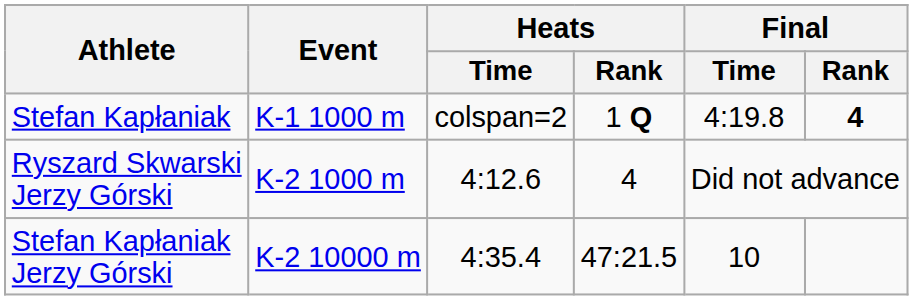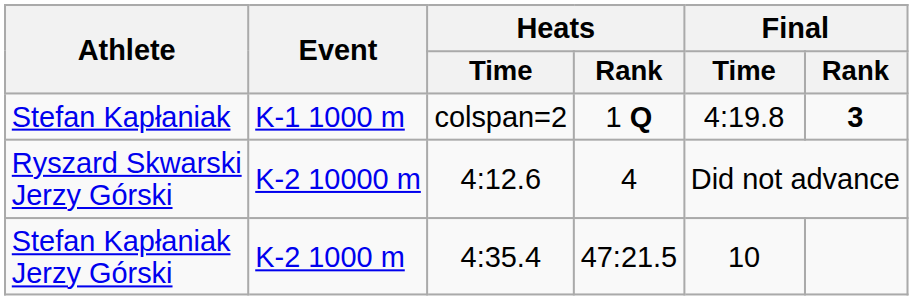(855, 117) 4 -> (855, 117) 3
(330, 179) K-2 1000 m -> (338, 179) K-2 10000 m
(338, 257) K-2 10000 m -> (330, 257) K-2 1000 m
